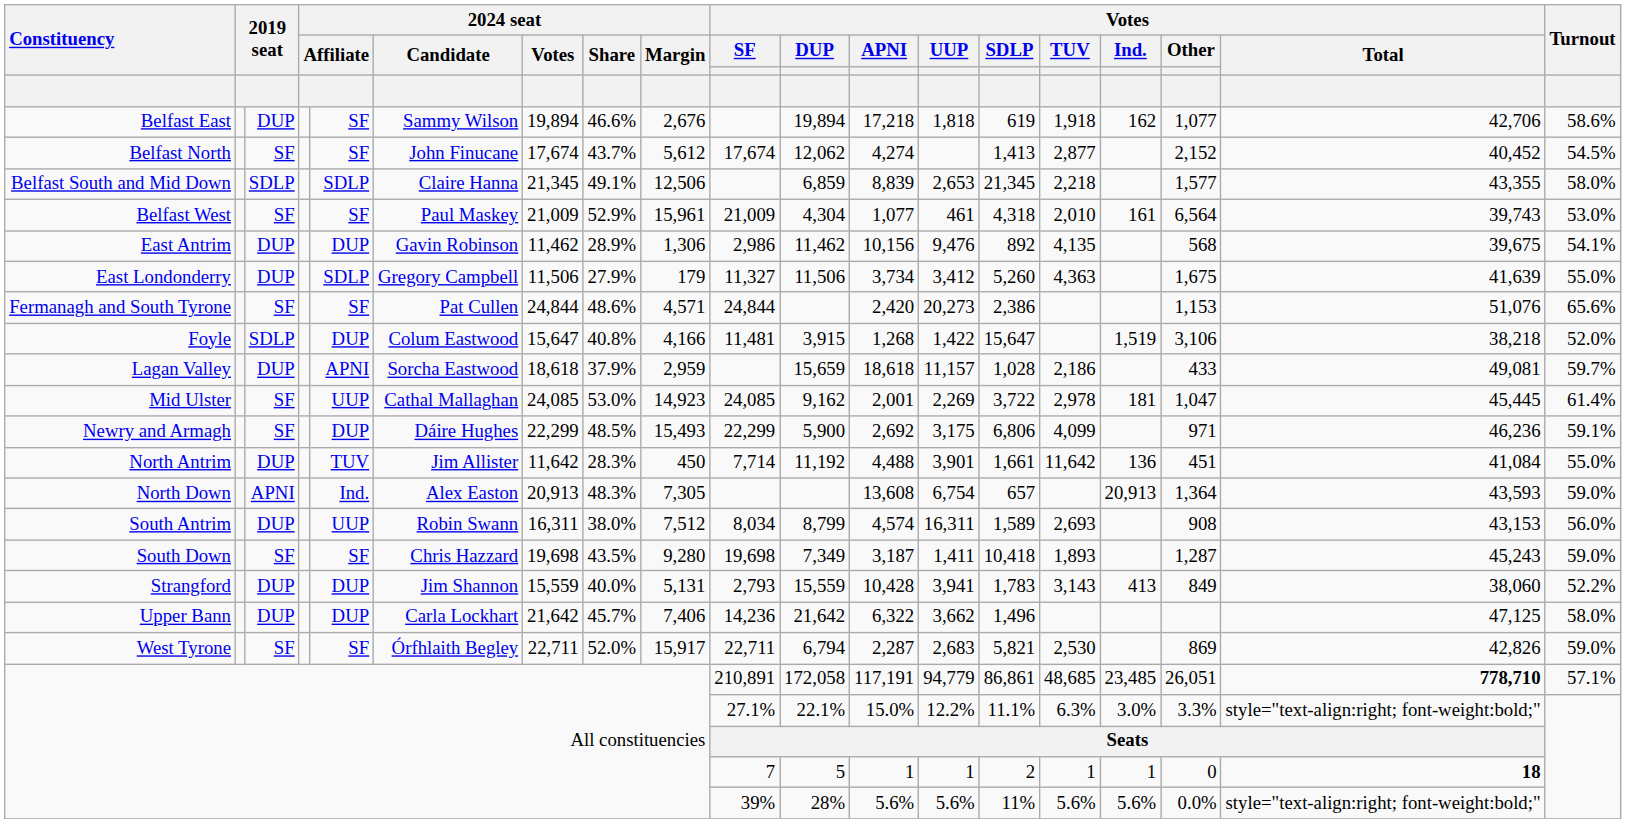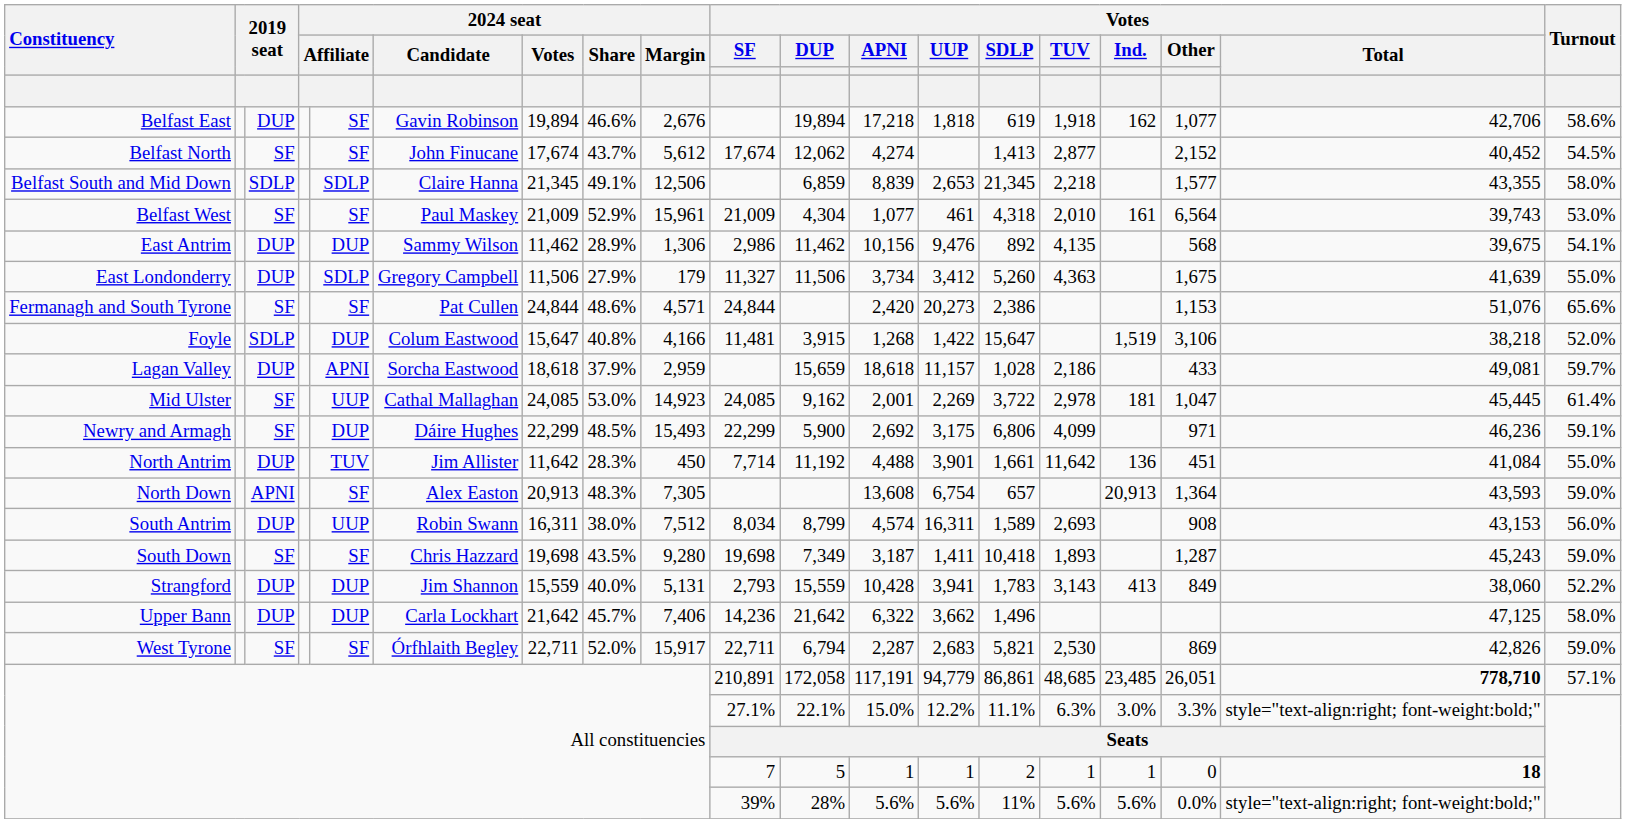(461, 121) Sammy Wilson -> (457, 121) Gavin Robinson
(457, 245) Gavin Robinson -> (461, 245) Sammy Wilson
(354, 492) Ind. -> (359, 492) SF
